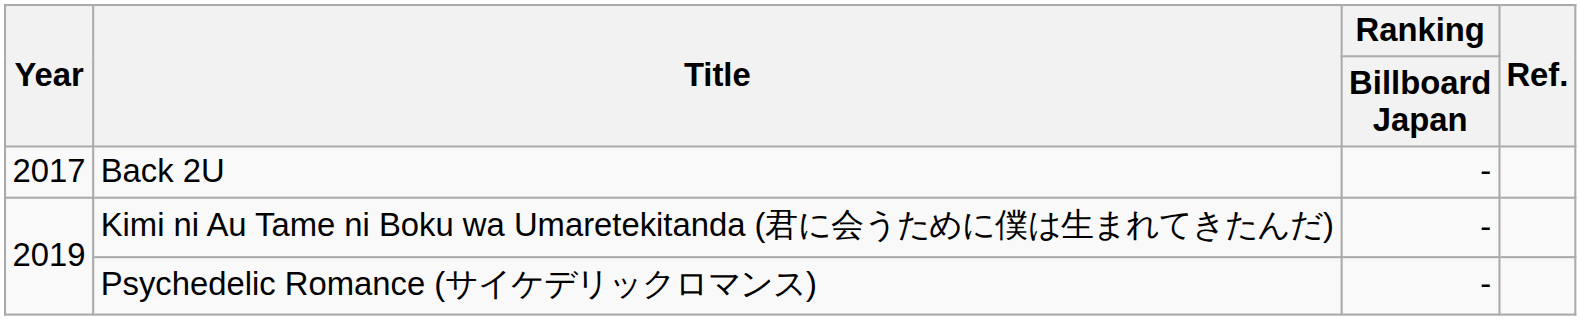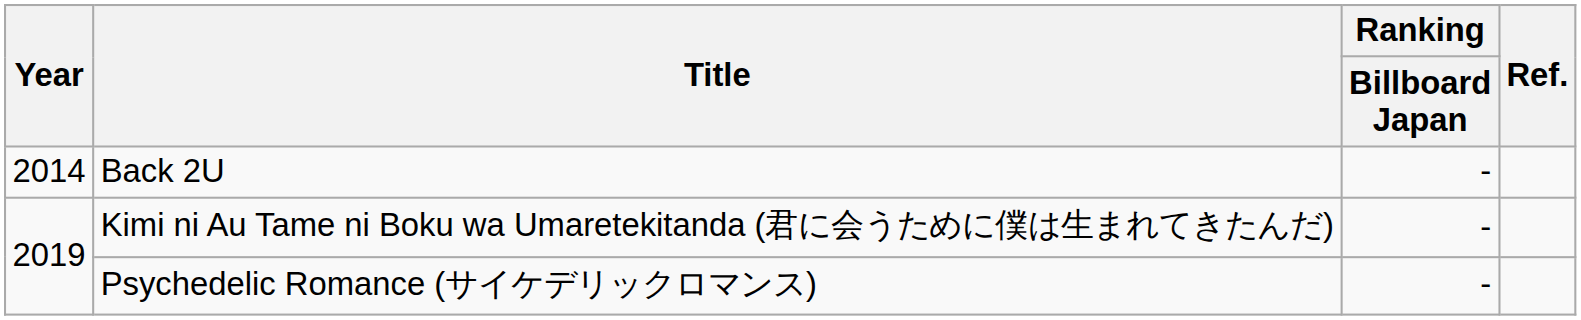(49, 171) 2017 -> (49, 171) 2014
